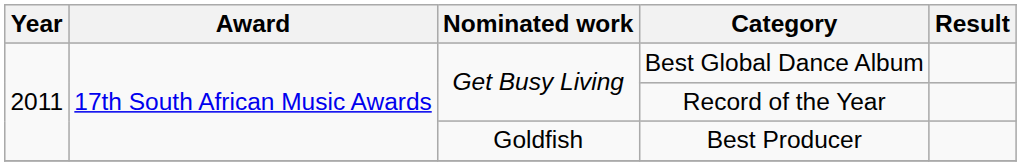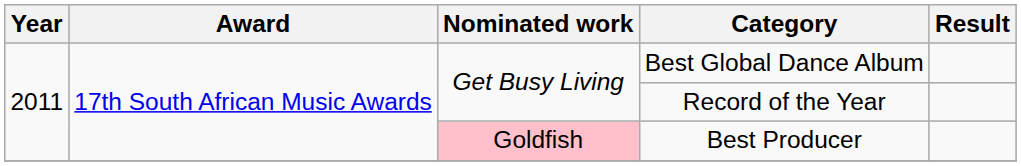(538, 140) no background -> (538, 140) pink background
